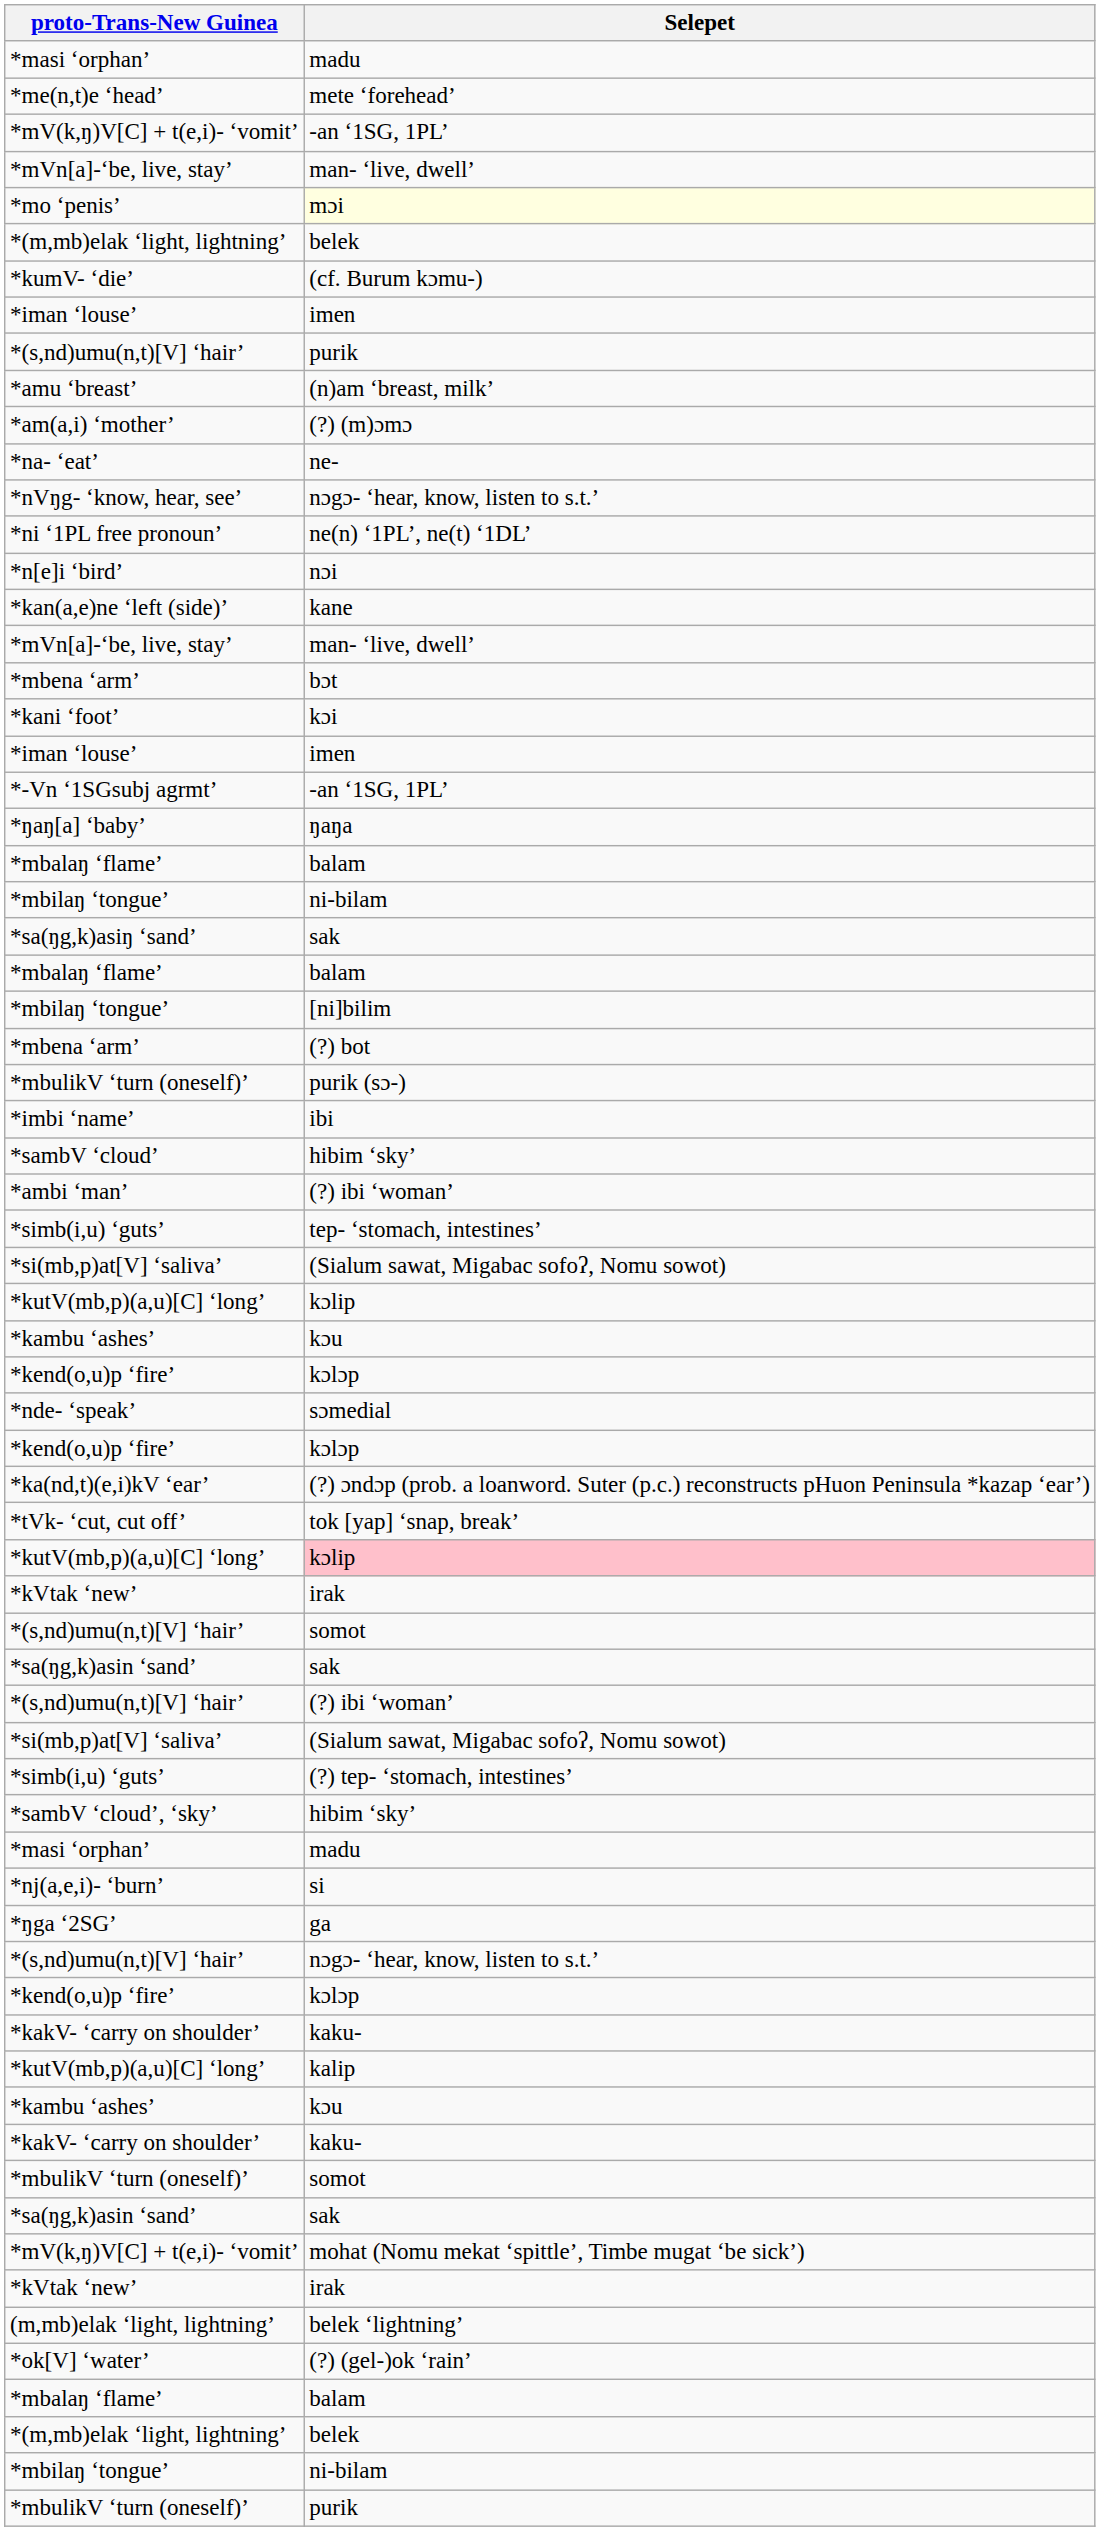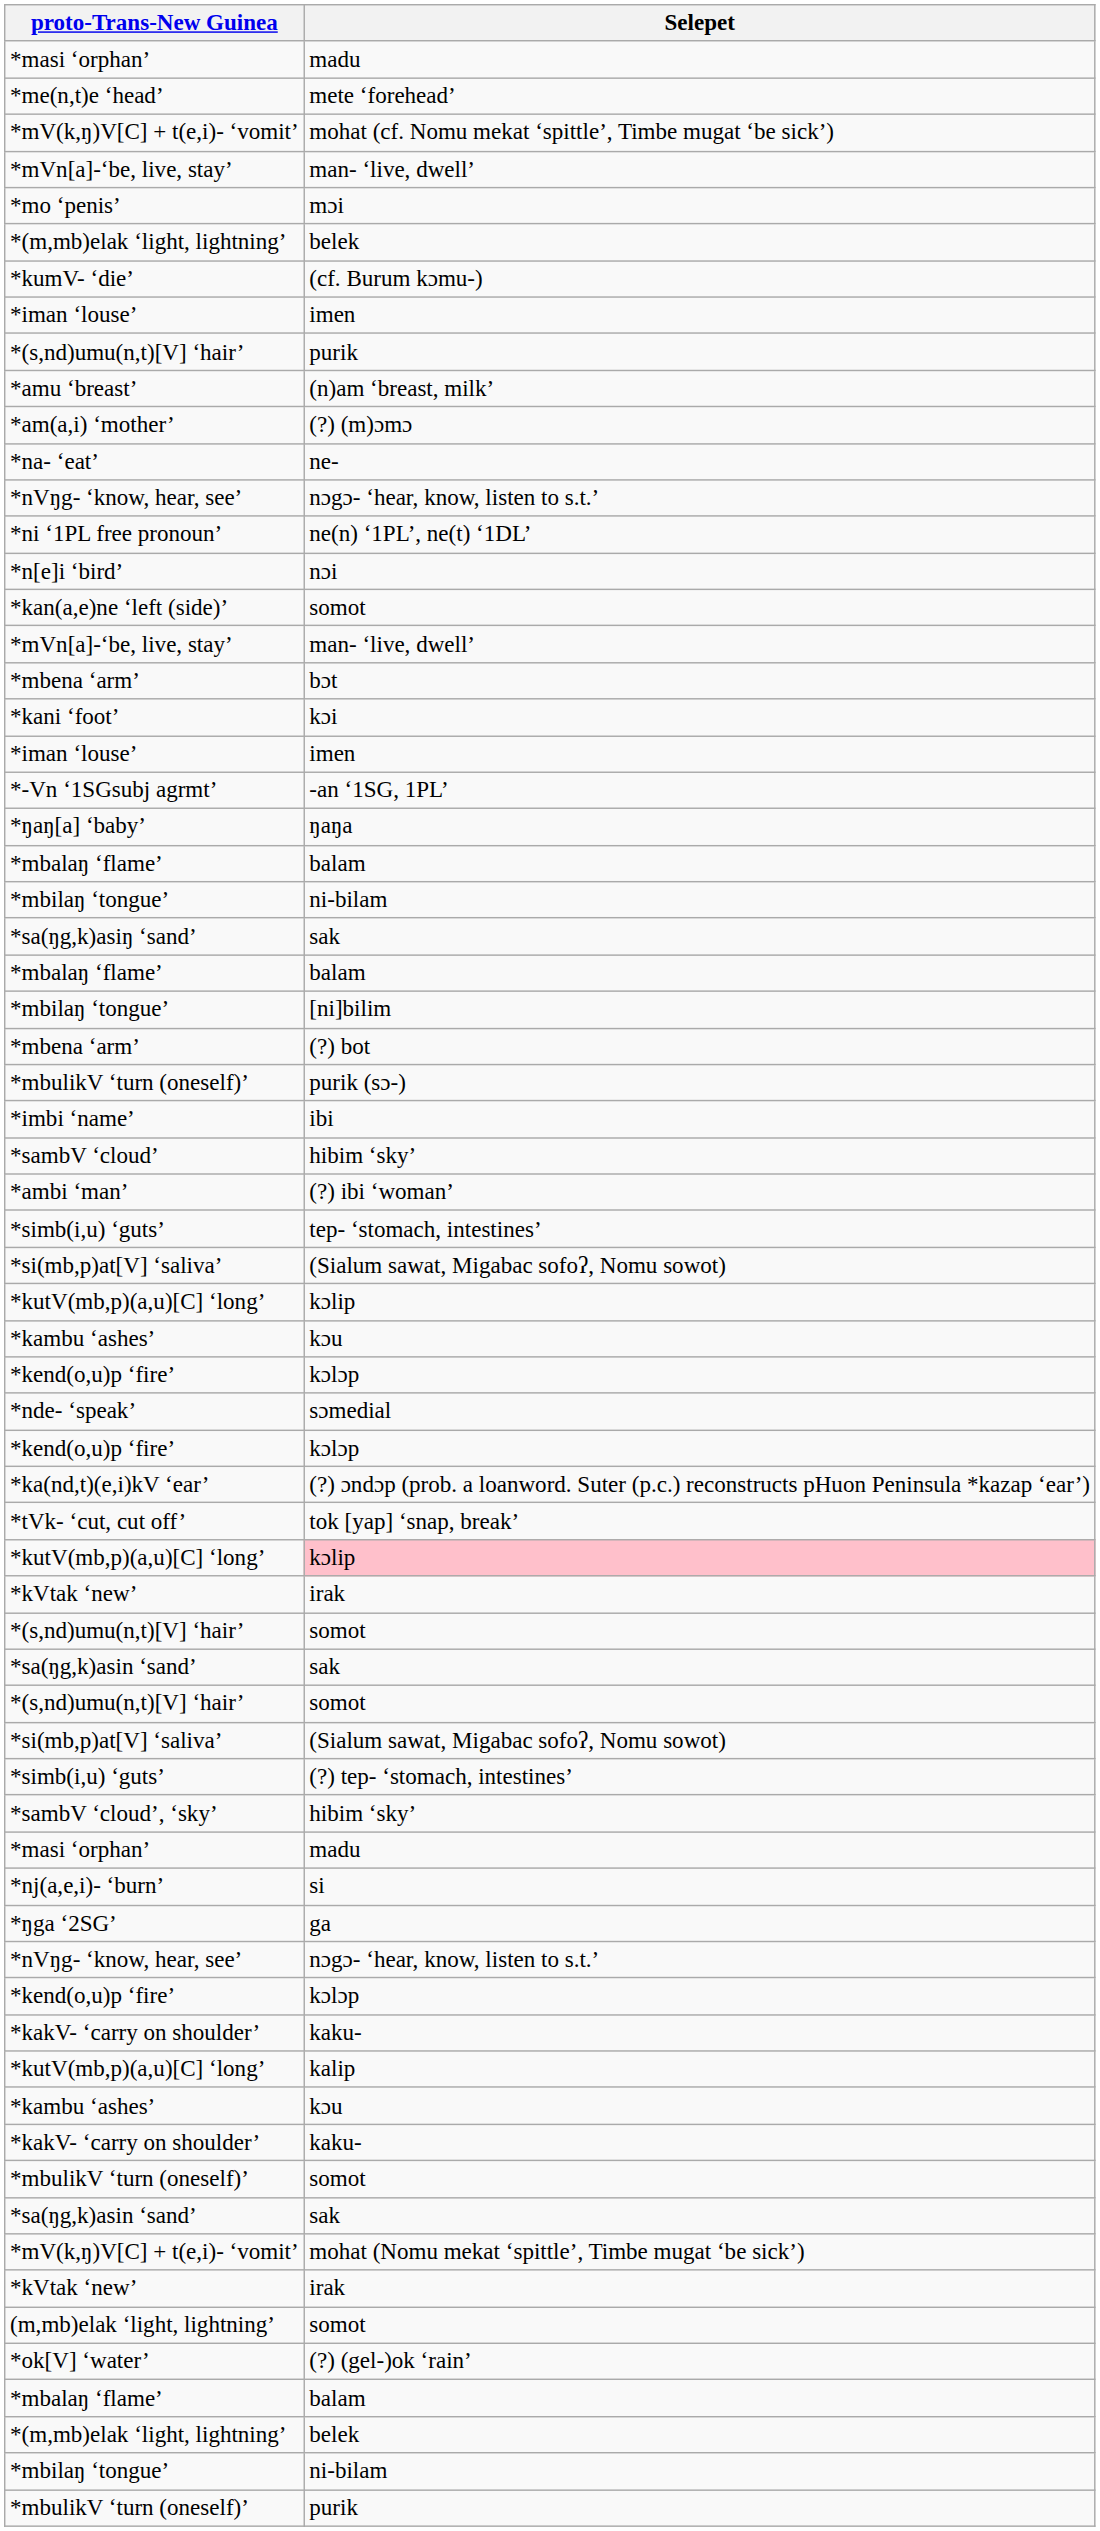(379, 132) -an ‘1SG, 1PL’ -> (572, 132) mohat (cf. Nomu mekat ‘spittle’, Timbe mugat ‘be sick’)
(327, 205) lightyellow background -> (327, 205) no background
(331, 607) kane -> (337, 607) somot
(382, 1703) (?) ibi ‘woman’ -> (337, 1703) somot
(127, 1959) *(s,nd)umu(n,t)[V] ‘hair’ -> (126, 1959) *nVŋg- ‘know, hear, see’
(386, 2324) belek ‘lightning’ -> (337, 2324) somot
